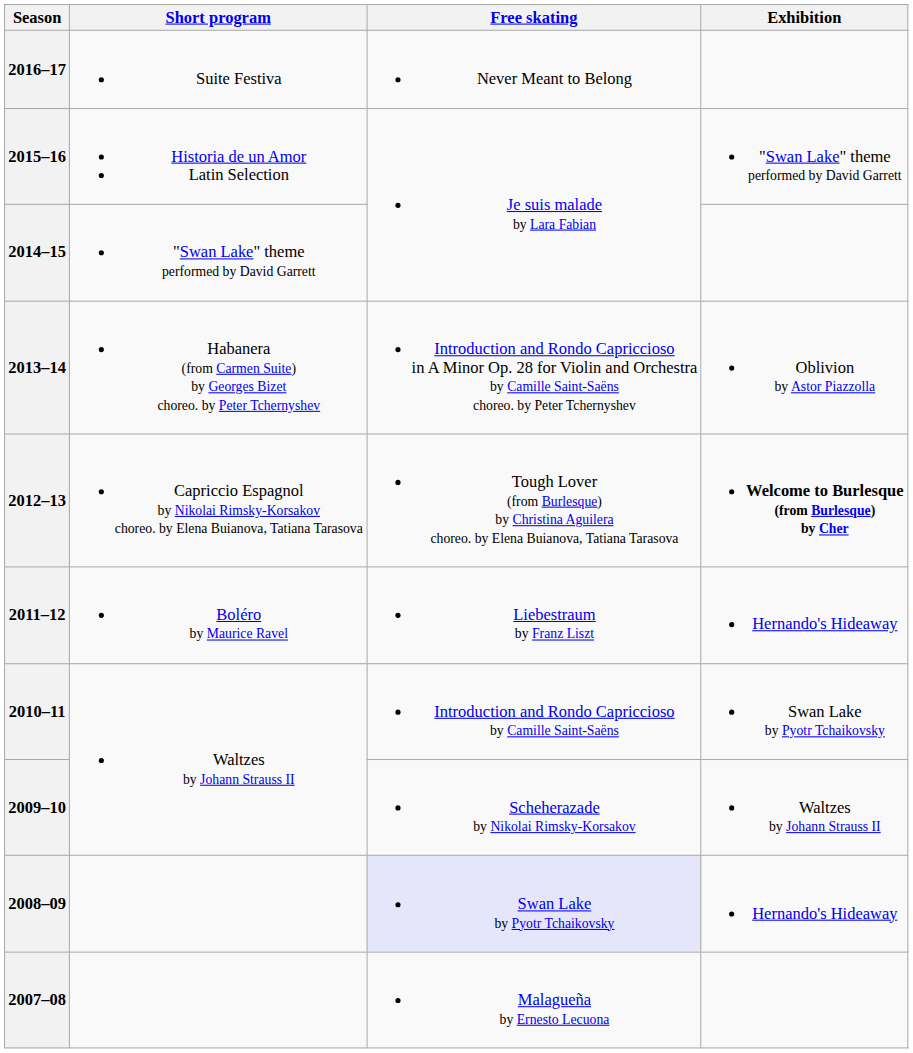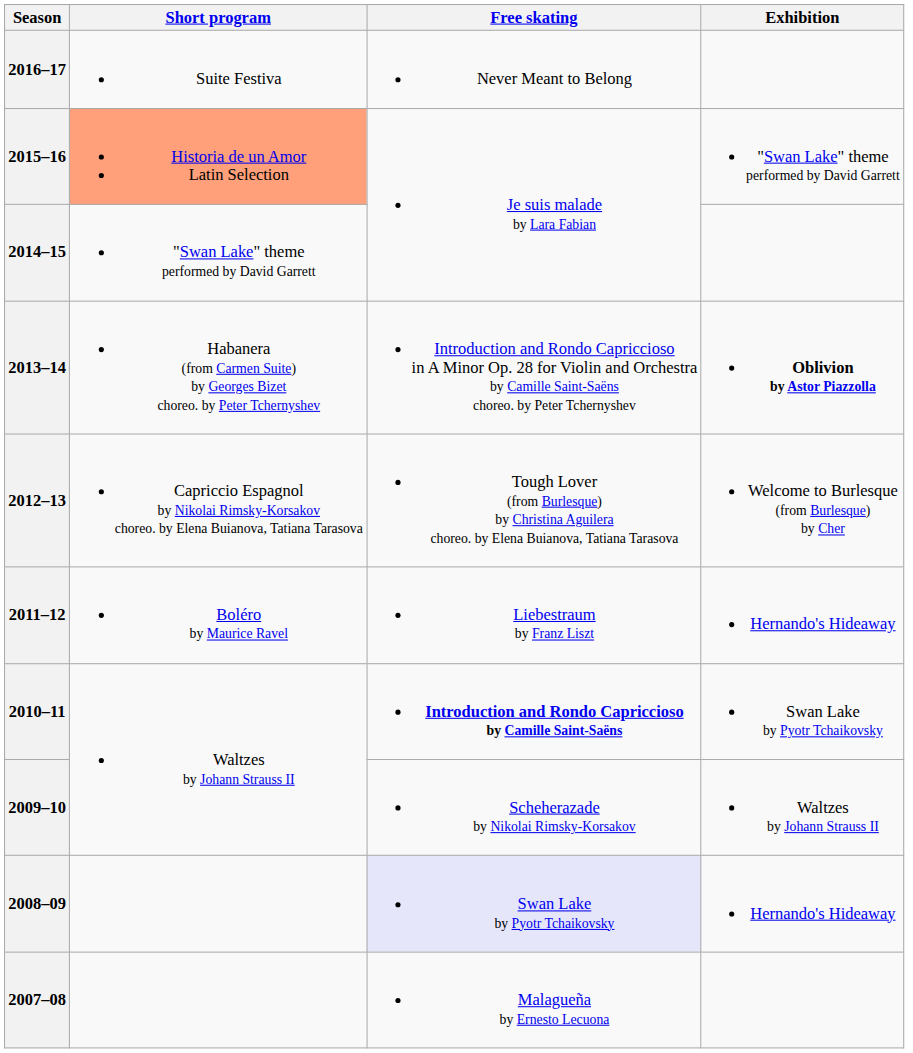(218, 166) no background -> (218, 166) lightsalmon background
(804, 377) normal -> (802, 377) bold
(804, 510) bold -> (802, 510) normal
(534, 721) normal -> (534, 721) bold
